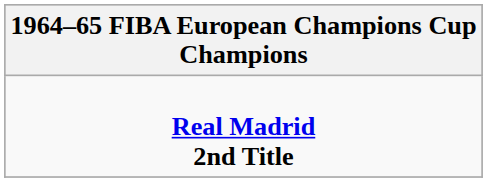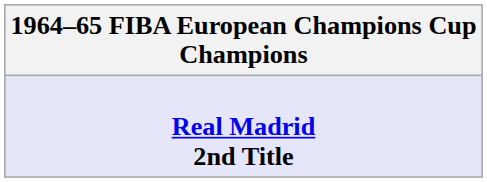(243, 140) no background -> (243, 140) lavender background
